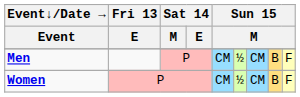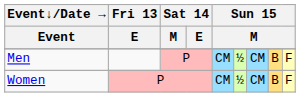(19, 59) bold -> (19, 59) normal
(26, 81) bold -> (26, 81) normal
